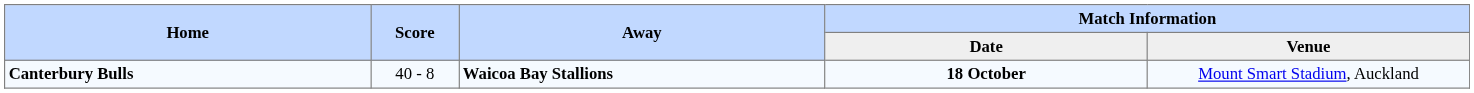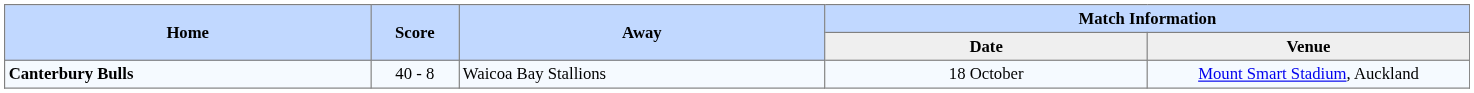(538, 74) bold -> (534, 74) normal
(986, 74) bold -> (986, 74) normal
